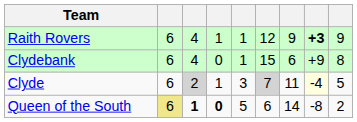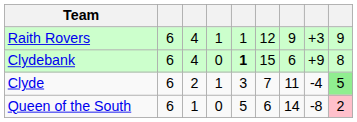(316, 38) bold -> (316, 38) normal
(243, 60) normal -> (243, 60) bold
(194, 83) lightgrey background -> (194, 83) no background
(267, 83) lightgrey background -> (267, 83) no background
(316, 83) lightyellow background -> (316, 83) no background
(341, 83) no background -> (341, 83) lightgreen background
(170, 106) khaki background -> (170, 106) no background
(194, 106) bold -> (194, 106) normal
(219, 106) bold -> (219, 106) normal
(341, 106) no background -> (341, 106) pink background
